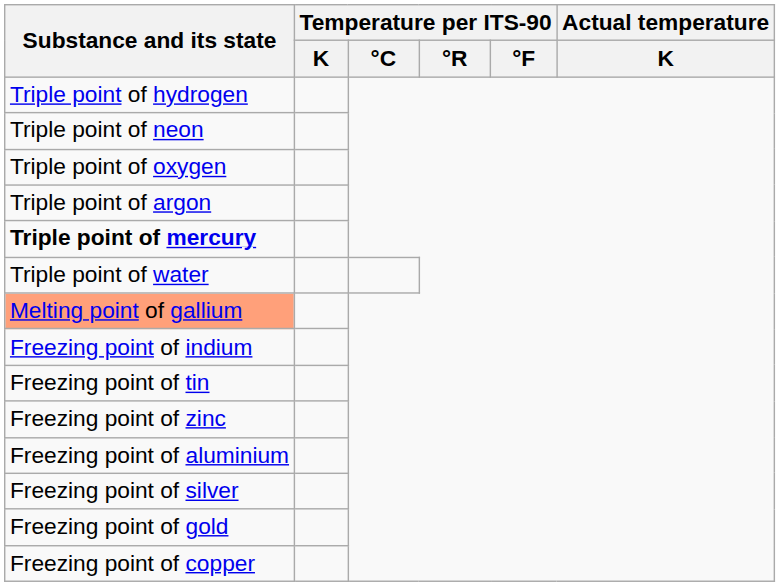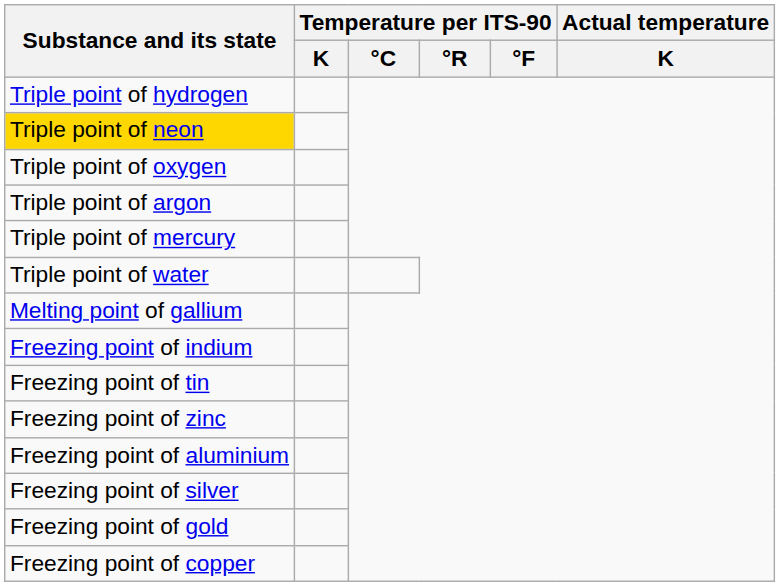(107, 130) no background -> (107, 130) gold background
(133, 238) bold -> (123, 238) normal
(126, 310) lightsalmon background -> (126, 310) no background
